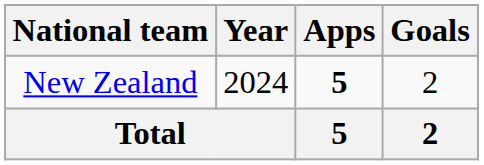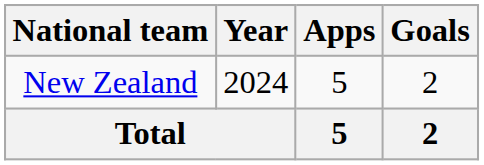(339, 81) bold -> (339, 81) normal
